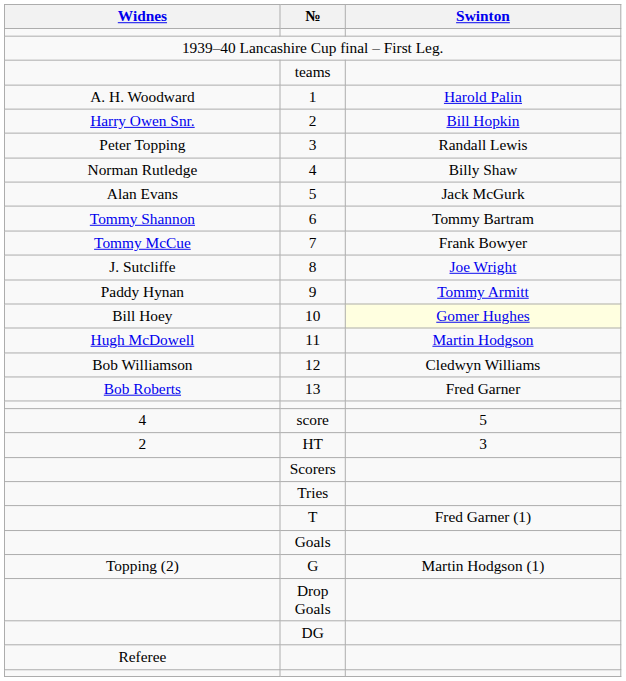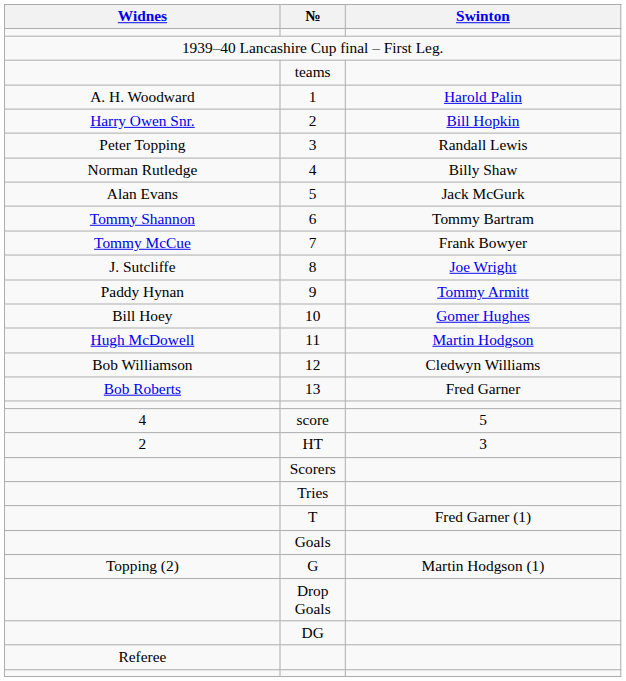(483, 316) lightyellow background -> (483, 316) no background
